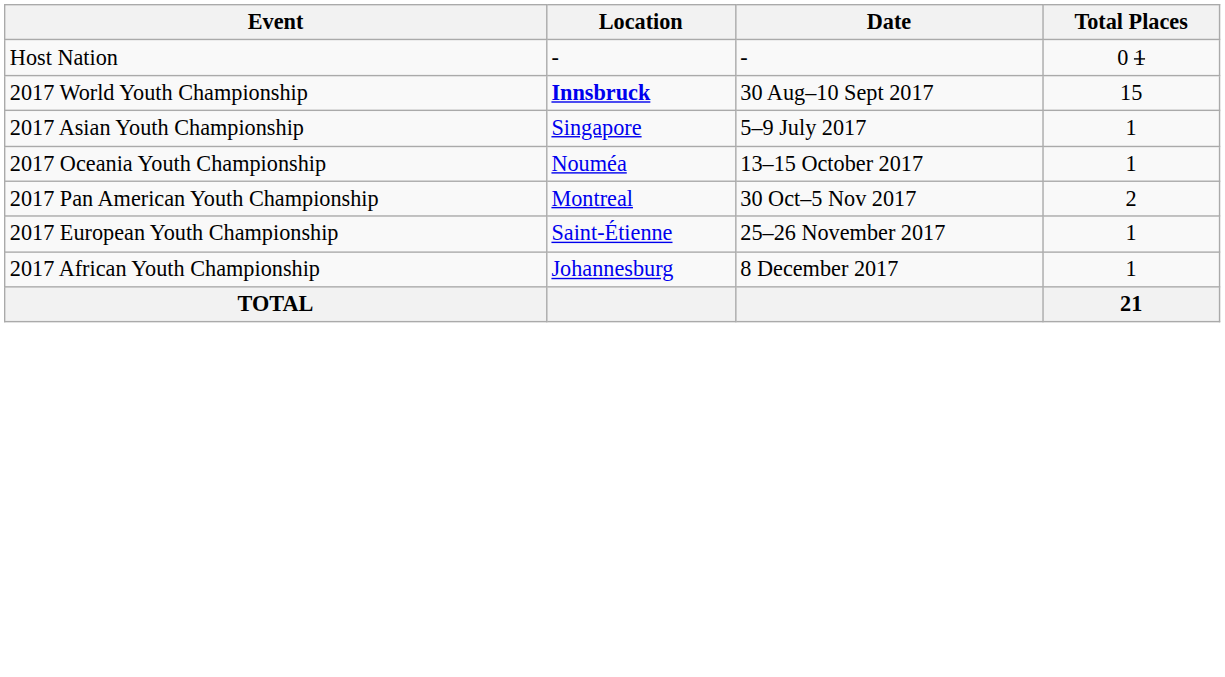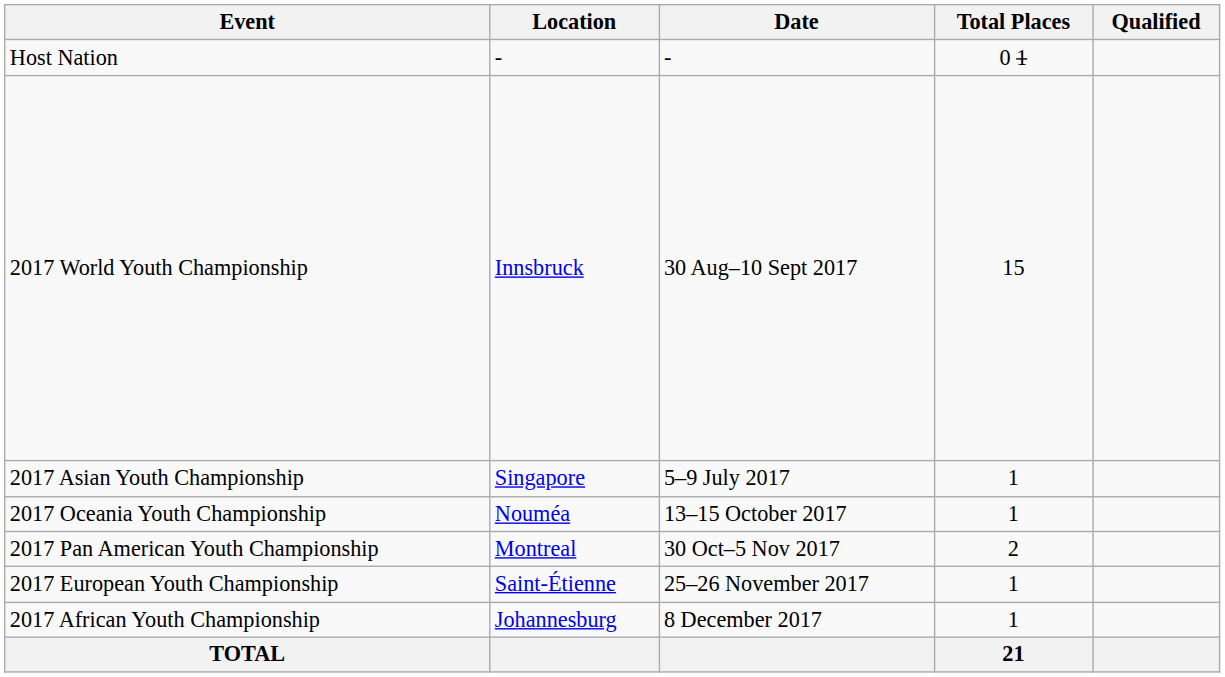+ column: (1156, 22)
(601, 92) bold -> (539, 267) normal
